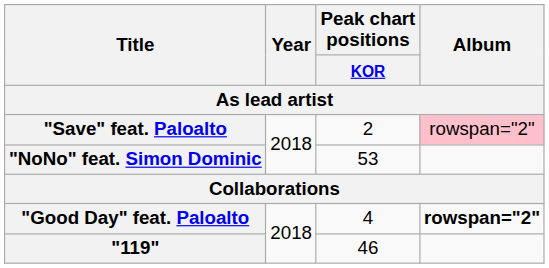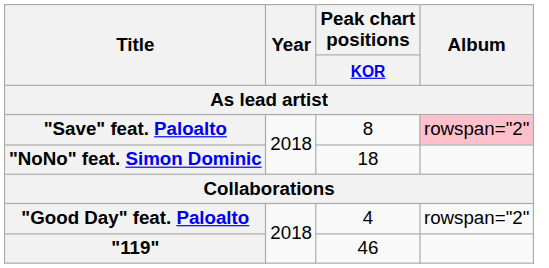(368, 129) 2 -> (368, 129) 8
(368, 159) 53 -> (368, 159) 18
(482, 218) bold -> (477, 218) normal
